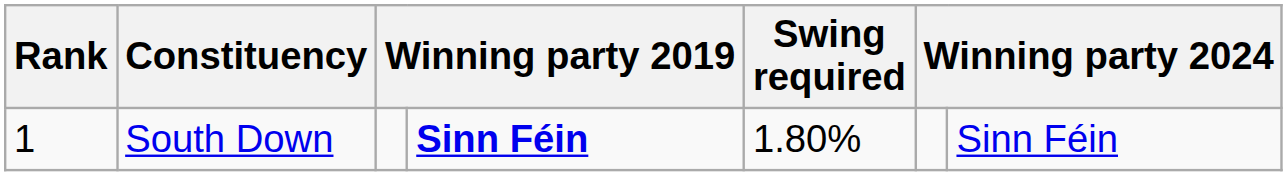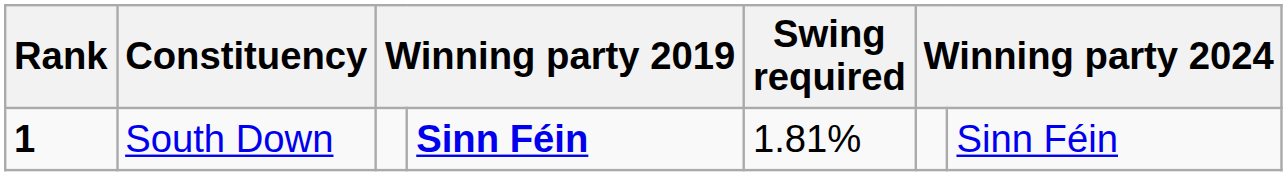(25, 138) normal -> (25, 138) bold
(807, 138) 1.80% -> (807, 138) 1.81%
